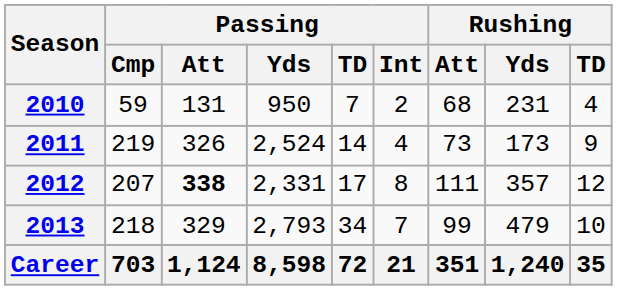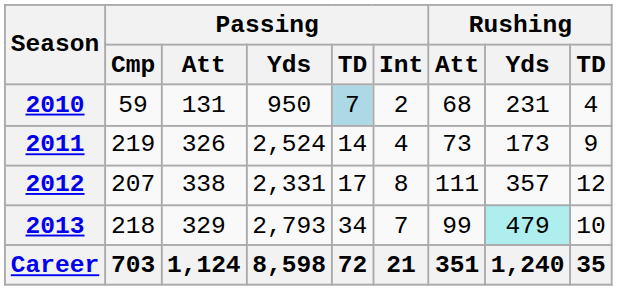(352, 105) no background -> (352, 105) lightblue background
(204, 185) bold -> (204, 185) normal
(528, 225) no background -> (528, 225) paleturquoise background
